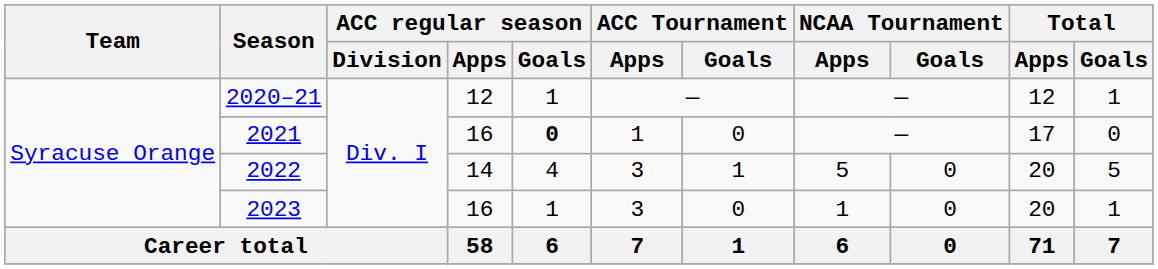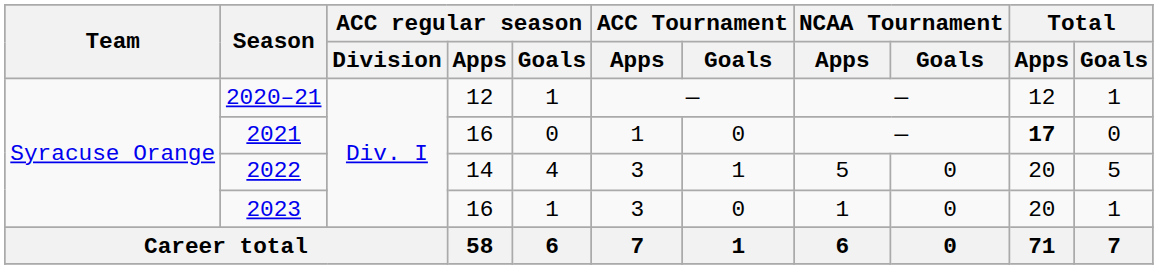(552, 135) bold -> (552, 135) normal
(1042, 135) normal -> (1042, 135) bold
